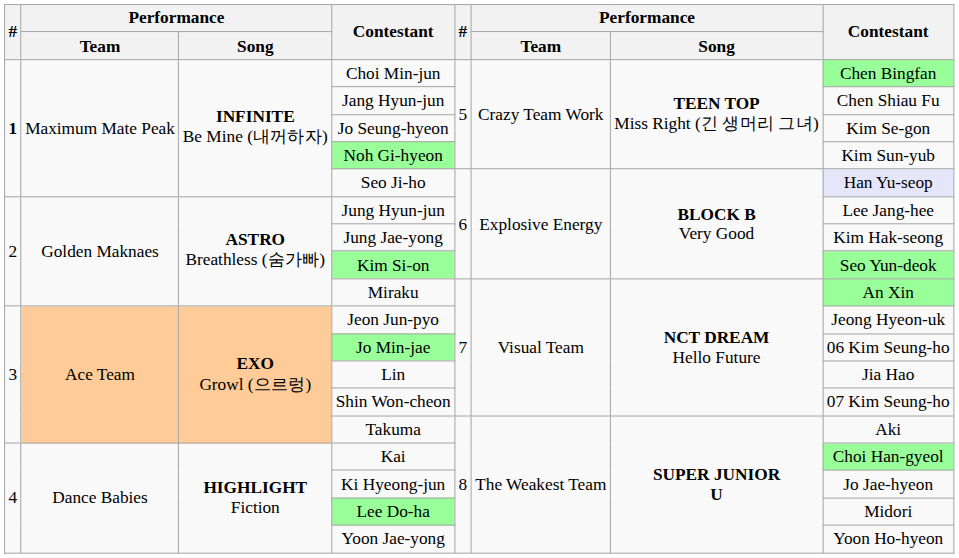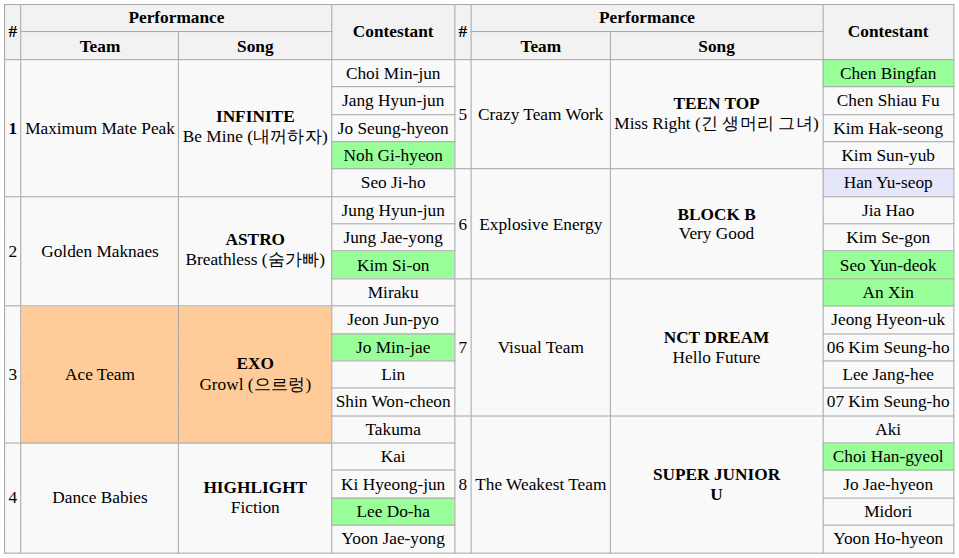(888, 127) Kim Se-gon -> (888, 127) Kim Hak-seong
(888, 210) Lee Jang-hee -> (888, 210) Jia Hao
(888, 237) Kim Hak-seong -> (888, 237) Kim Se-gon
(888, 374) Jia Hao -> (888, 374) Lee Jang-hee
